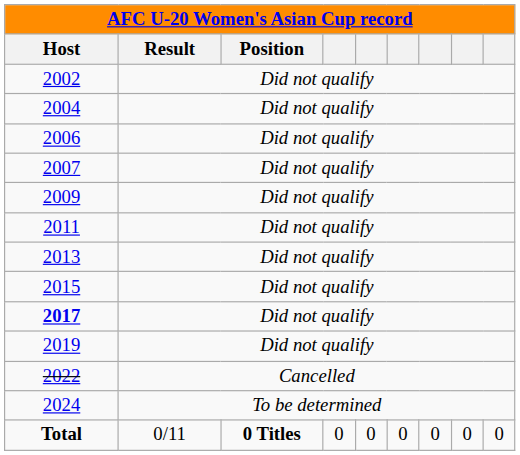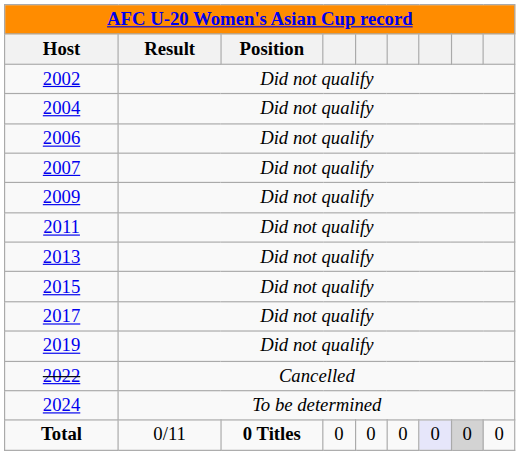(62, 316) bold -> (62, 316) normal
(435, 434) no background -> (435, 434) lavender background
(467, 434) no background -> (467, 434) lightgrey background
